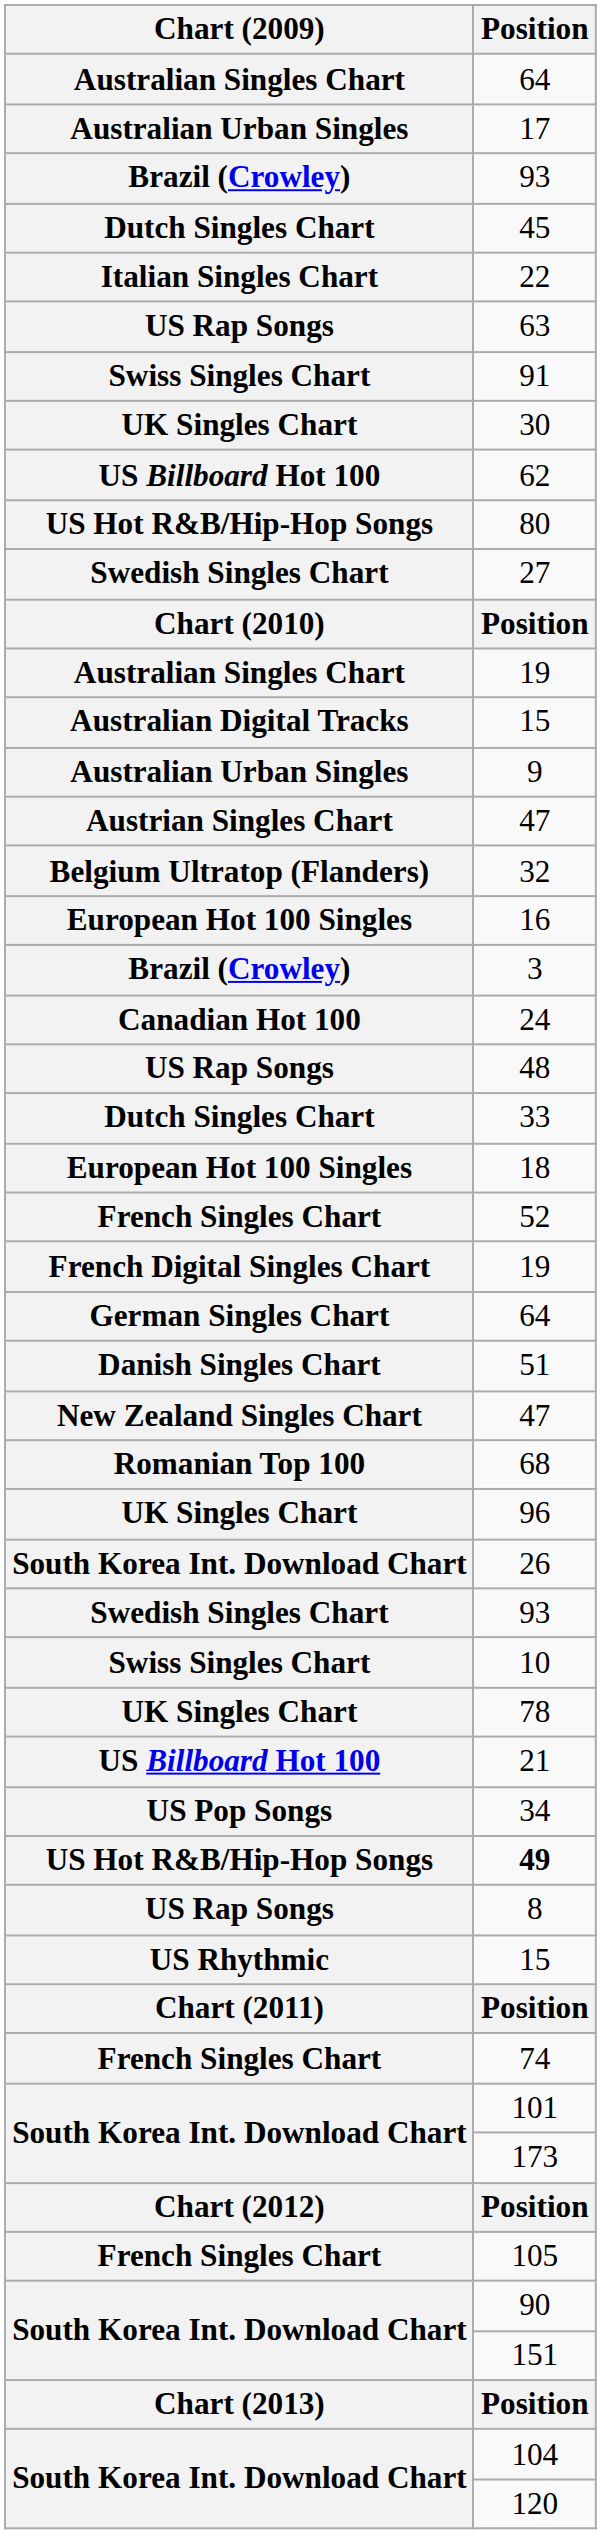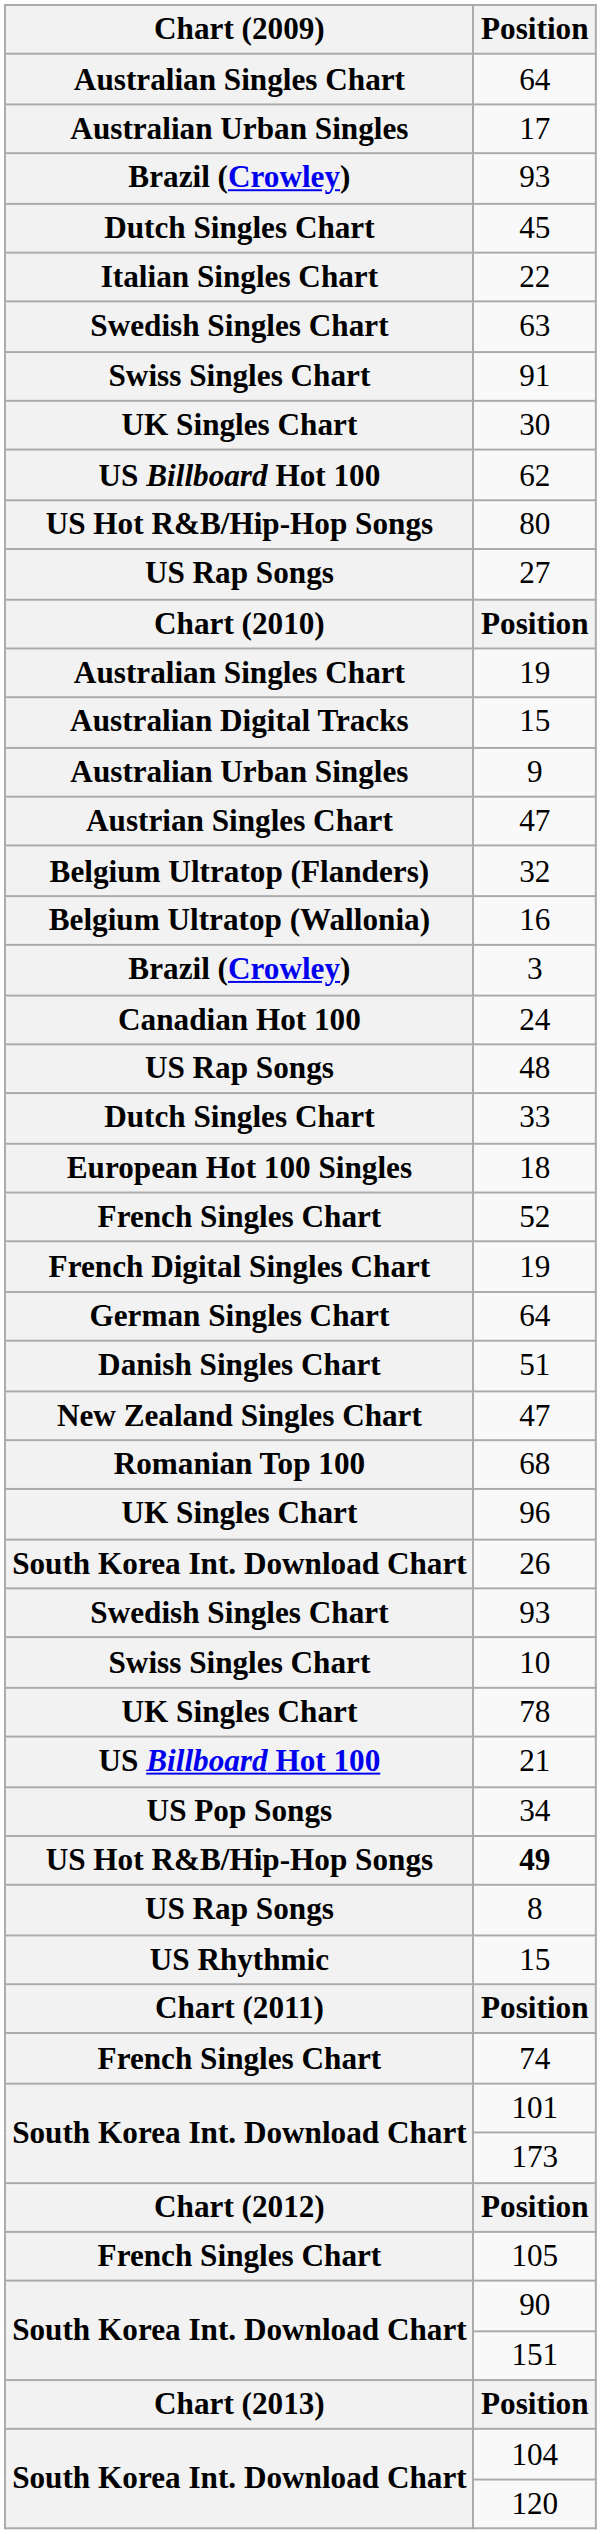(239, 326) US Rap Songs -> (239, 326) Swedish Singles Chart
(239, 573) Swedish Singles Chart -> (239, 573) US Rap Songs
(239, 919) European Hot 100 Singles -> (239, 919) Belgium Ultratop (Wallonia)
